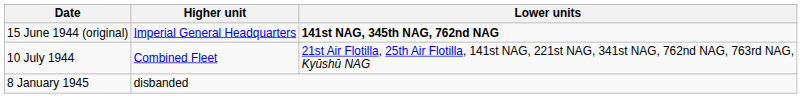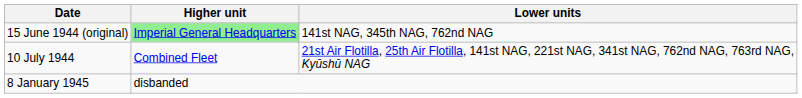(215, 32) no background -> (215, 32) lightgreen background
(400, 32) bold -> (397, 32) normal
